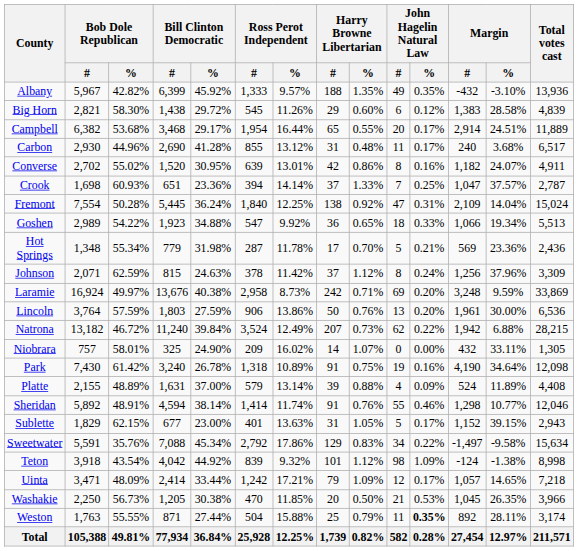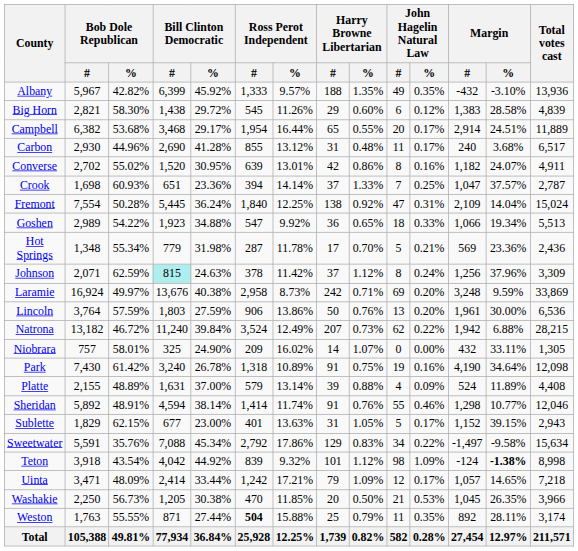(172, 273) no background -> (172, 273) paleturquoise background
(508, 461) normal -> (508, 461) bold
(254, 517) normal -> (254, 517) bold
(429, 517) bold -> (429, 517) normal
